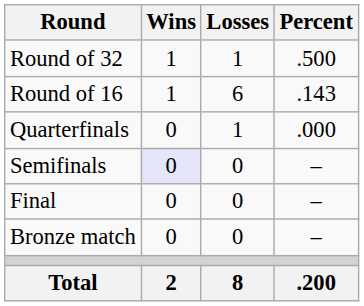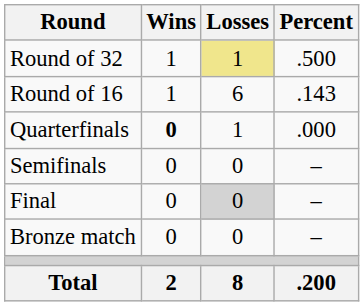(238, 58) no background -> (238, 58) khaki background
(171, 129) normal -> (171, 129) bold
(171, 165) lavender background -> (171, 165) no background
(238, 201) no background -> (238, 201) lightgrey background
